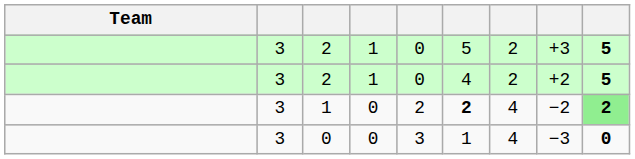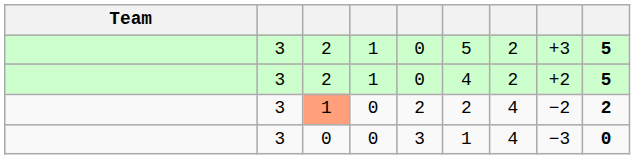(326, 109) no background -> (326, 109) lightsalmon background
(466, 109) bold -> (466, 109) normal
(606, 109) lightgreen background -> (606, 109) no background
